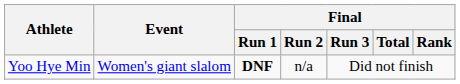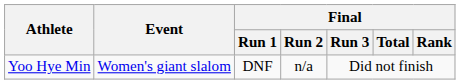(258, 67) bold -> (258, 67) normal
